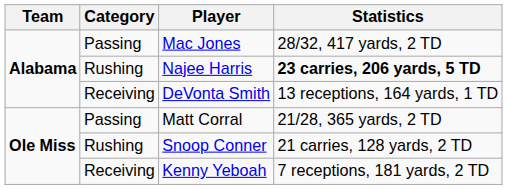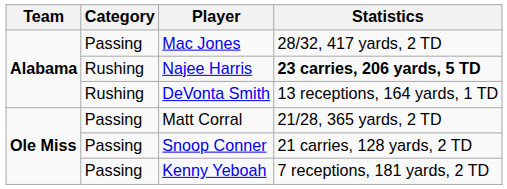(119, 94) Receiving -> (114, 94) Rushing
(114, 145) Rushing -> (114, 145) Passing
(119, 171) Receiving -> (114, 171) Passing
